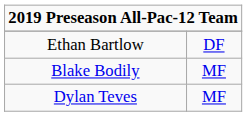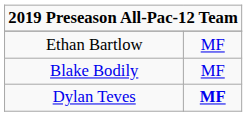(214, 44) DF -> (213, 44) MF
(214, 97) normal -> (213, 97) bold
